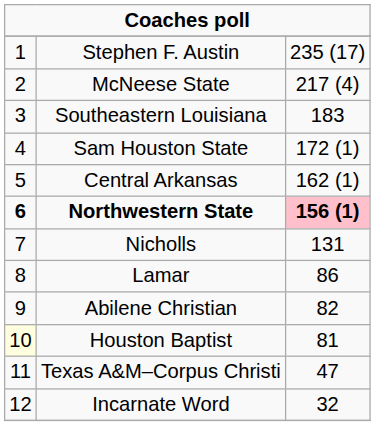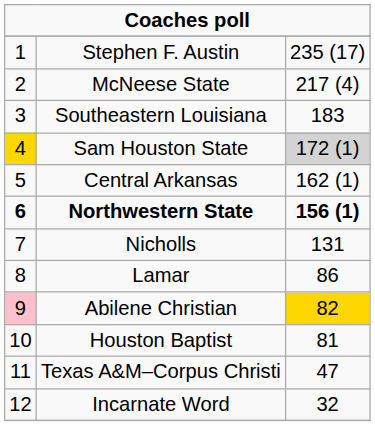(20, 148) no background -> (20, 148) gold background
(328, 148) no background -> (328, 148) lightgrey background
(328, 212) pink background -> (328, 212) no background
(20, 308) no background -> (20, 308) pink background
(328, 308) no background -> (328, 308) gold background
(20, 340) lightyellow background -> (20, 340) no background
